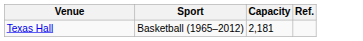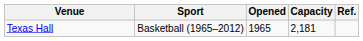+ column: (267, 12)
